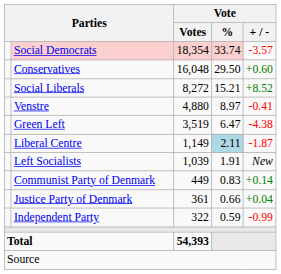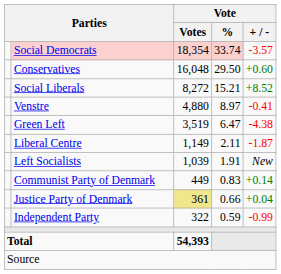(230, 143) lightblue background -> (230, 143) no background
(200, 198) no background -> (200, 198) khaki background
